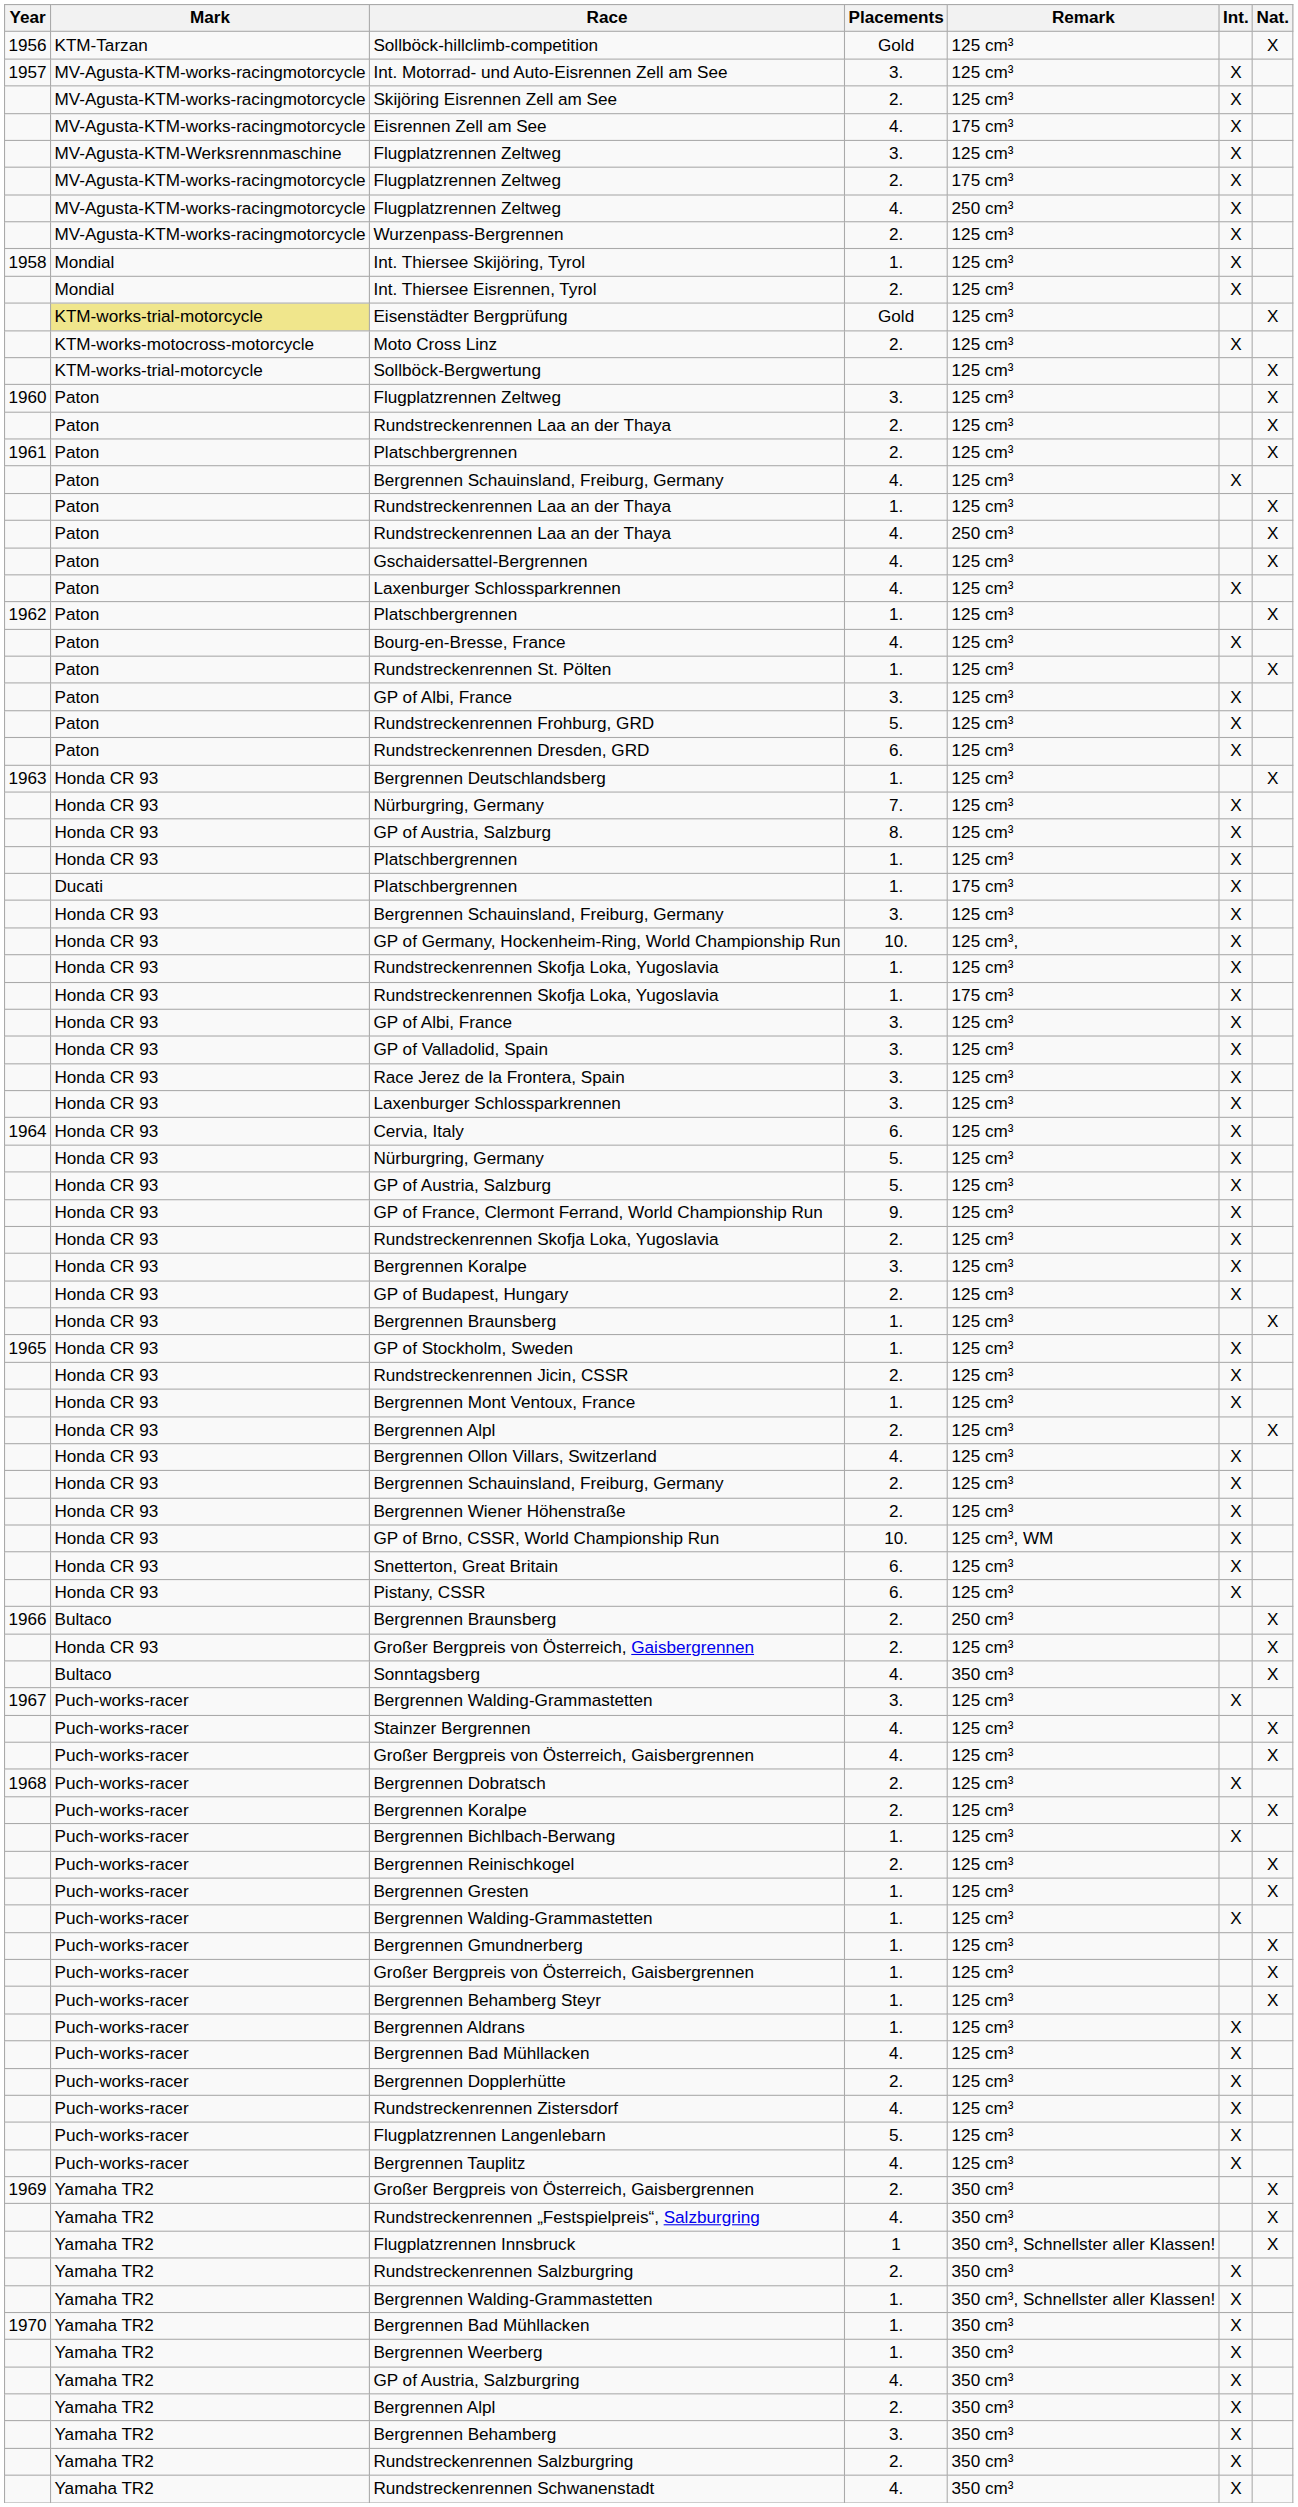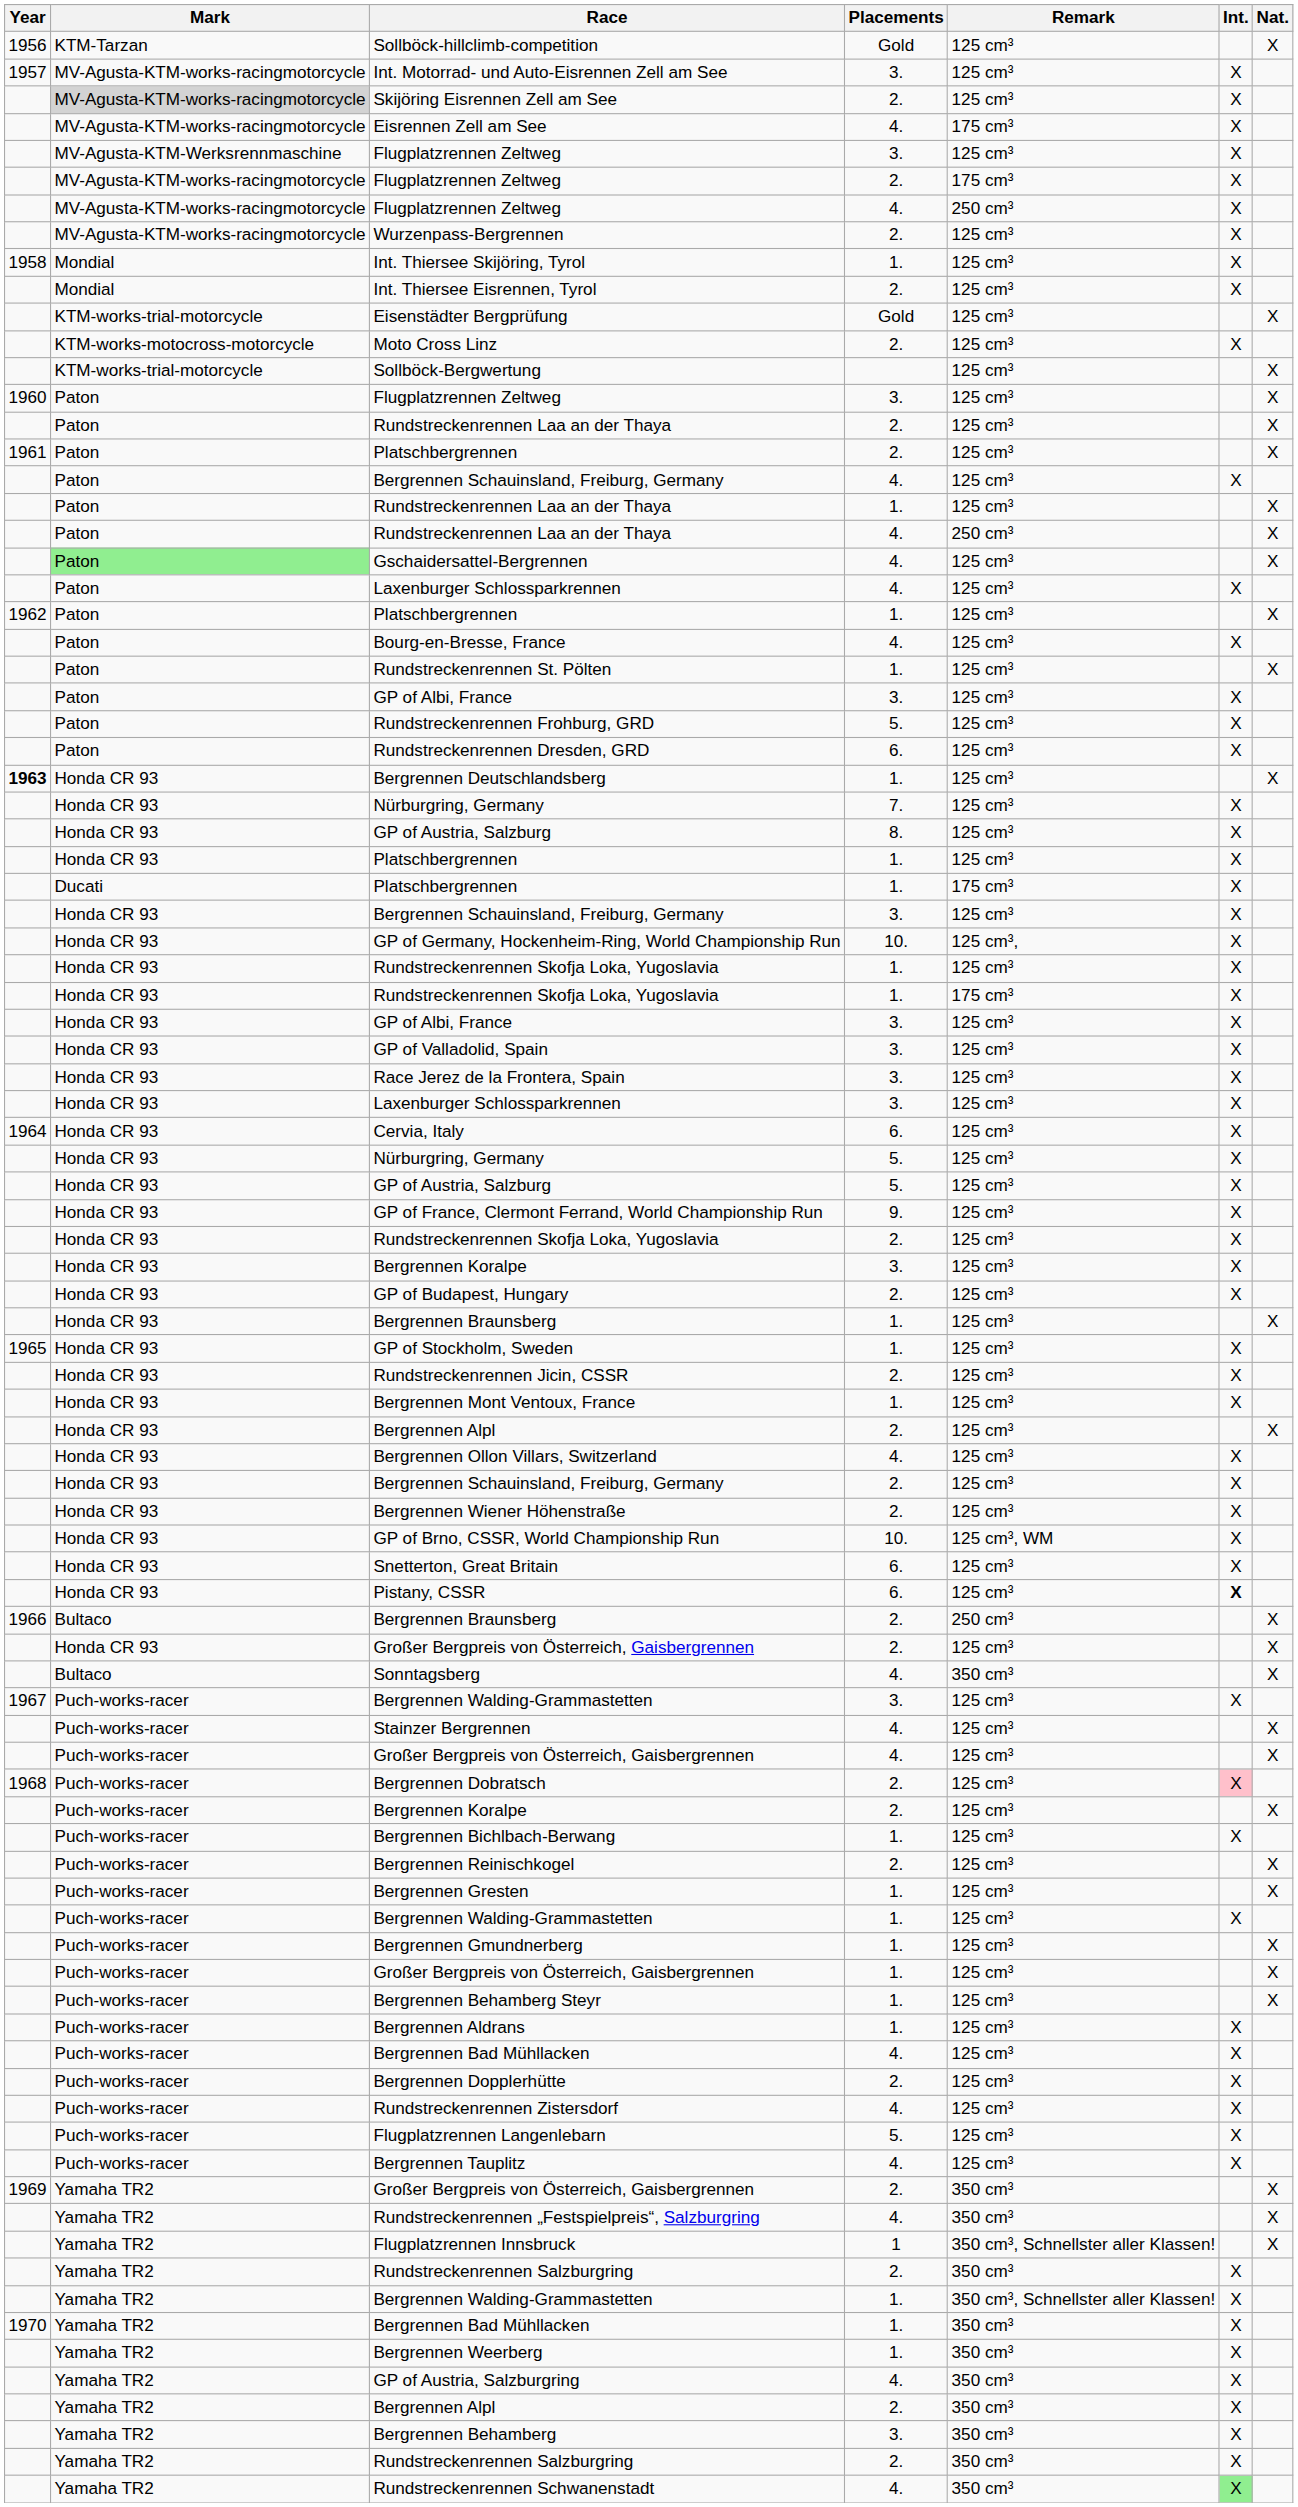(210, 99) no background -> (210, 99) lightgrey background
(159, 316) khaki background -> (159, 316) no background
(77, 561) no background -> (77, 561) lightgreen background
(28, 778) normal -> (28, 778) bold
(1236, 1592) normal -> (1236, 1592) bold
(1236, 1782) no background -> (1236, 1782) pink background
(1236, 2488) no background -> (1236, 2488) lightgreen background
